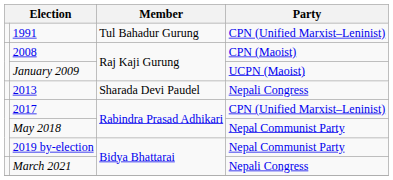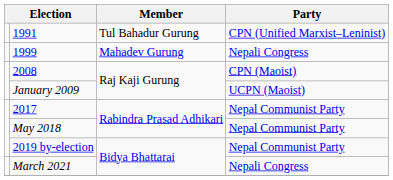+ row: (25, 52)
- row: (25, 90)
(307, 109) CPN (Unified Marxist–Leninist) -> (287, 109) Nepal Communist Party
